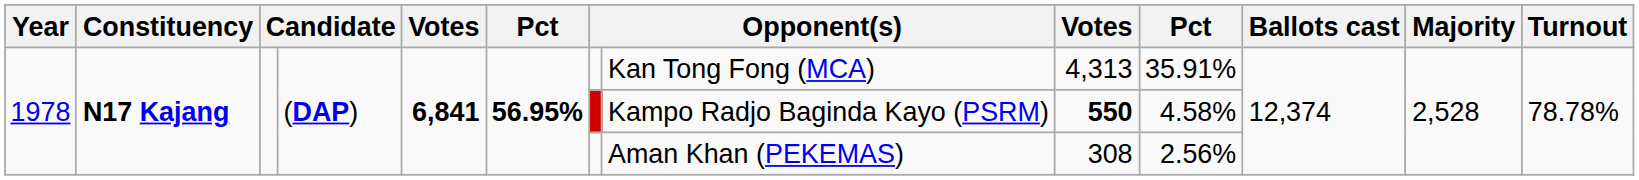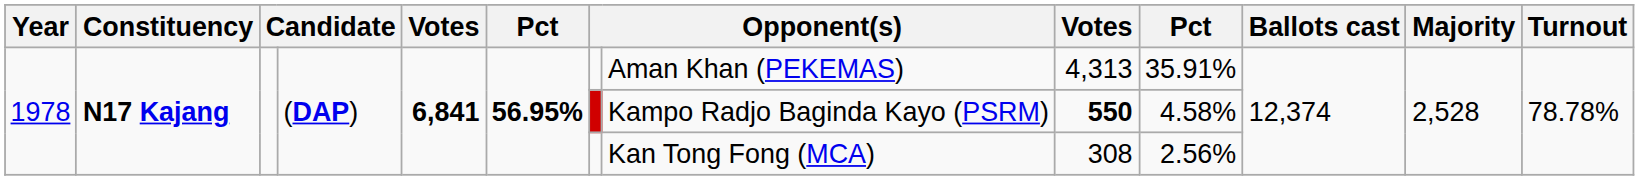(742, 69) Kan Tong Fong (MCA) -> (756, 69) Aman Khan (PEKEMAS)
(756, 154) Aman Khan (PEKEMAS) -> (742, 154) Kan Tong Fong (MCA)
